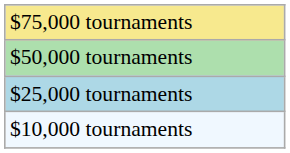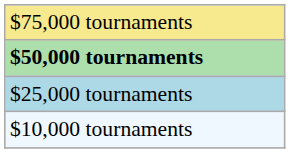(101, 57) normal -> (107, 57) bold
